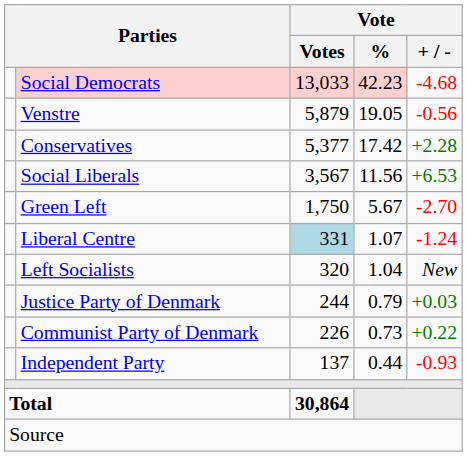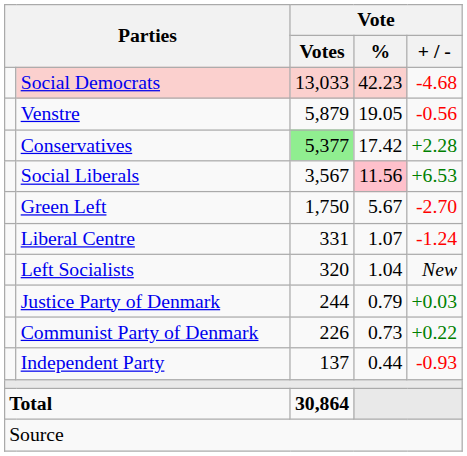(327, 144) no background -> (327, 144) lightgreen background
(381, 176) no background -> (381, 176) pink background
(334, 238) lightblue background -> (334, 238) no background
